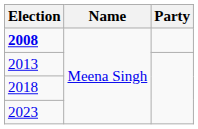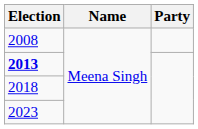(23, 40) bold -> (23, 40) normal
(23, 64) normal -> (23, 64) bold
